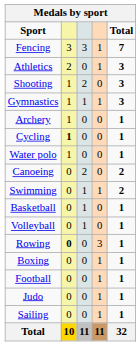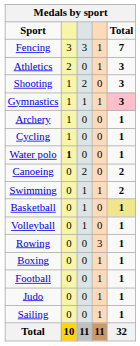(122, 101) no background -> (122, 101) pink background
(69, 137) bold -> (69, 137) normal
(69, 154) normal -> (69, 154) bold
(122, 208) no background -> (122, 208) khaki background
(69, 243) bold -> (69, 243) normal
